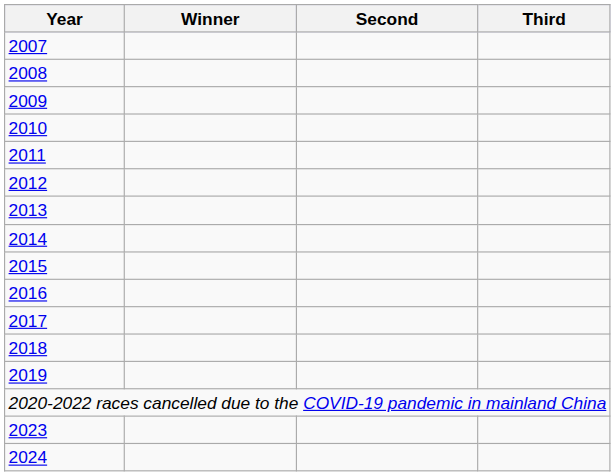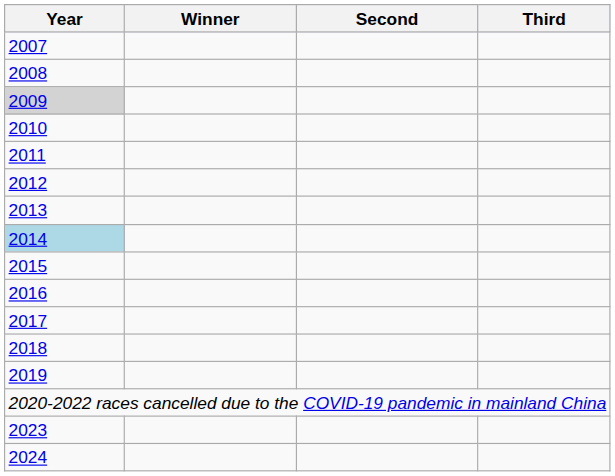(28, 101) no background -> (28, 101) lightgrey background
(28, 238) no background -> (28, 238) lightblue background
